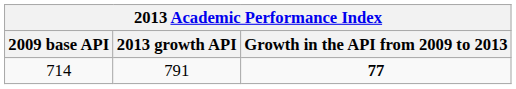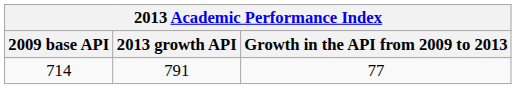(376, 70) bold -> (376, 70) normal
